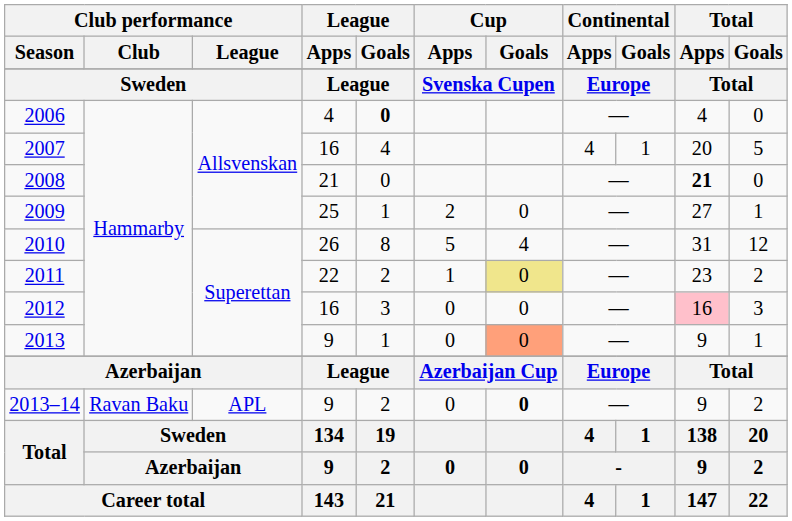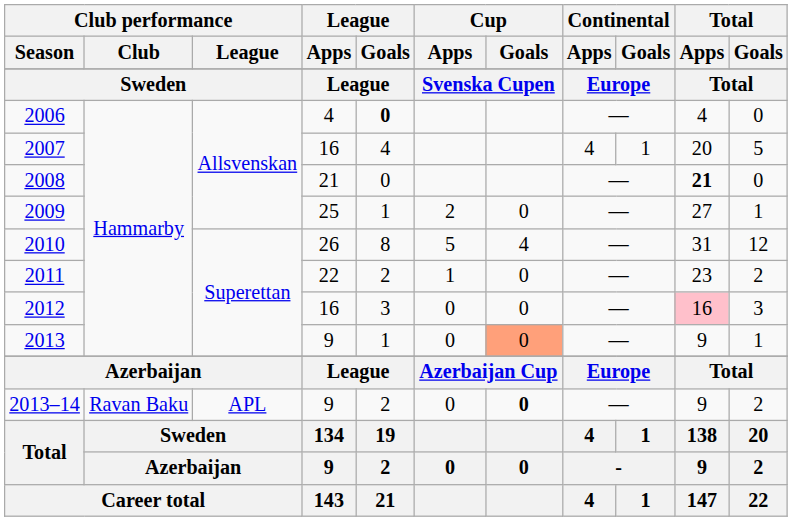(524, 276) khaki background -> (524, 276) no background
